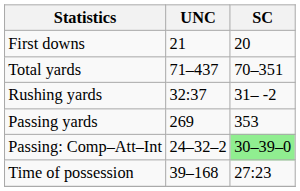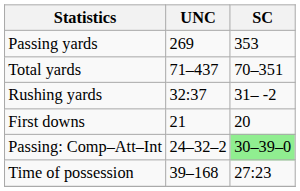rows swapped: (47, 43) <-> (53, 121)
